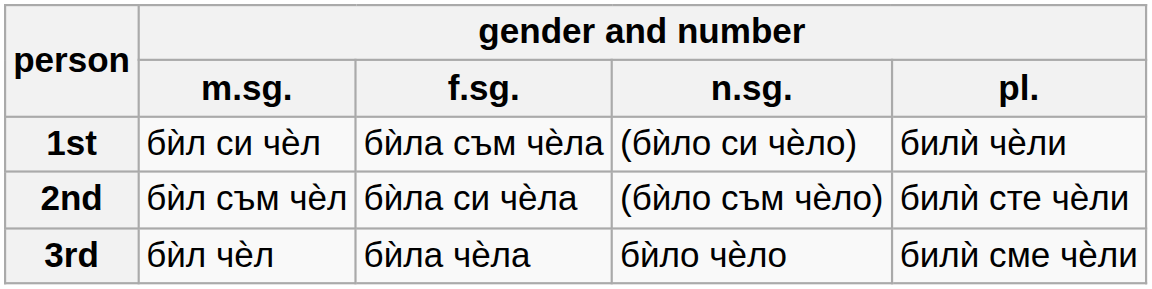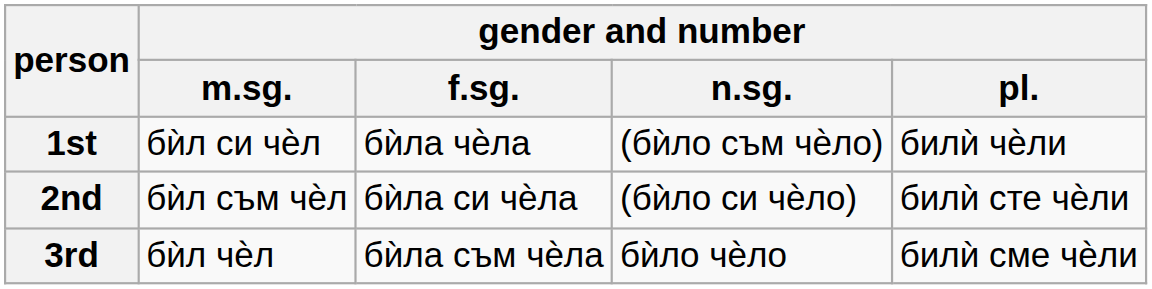(484, 143) бѝлa съм чѐлa -> (447, 143) бѝлa чѐлa
(739, 143) (бѝлo си чѐлo) -> (752, 143) (бѝлo съм чѐлo)
(752, 198) (бѝлo съм чѐлo) -> (739, 198) (бѝлo си чѐлo)
(447, 254) бѝлa чѐлa -> (484, 254) бѝлa съм чѐлa
